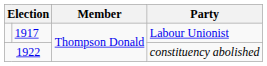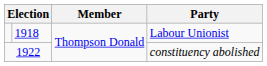(27, 33) 1917 -> (27, 33) 1918
